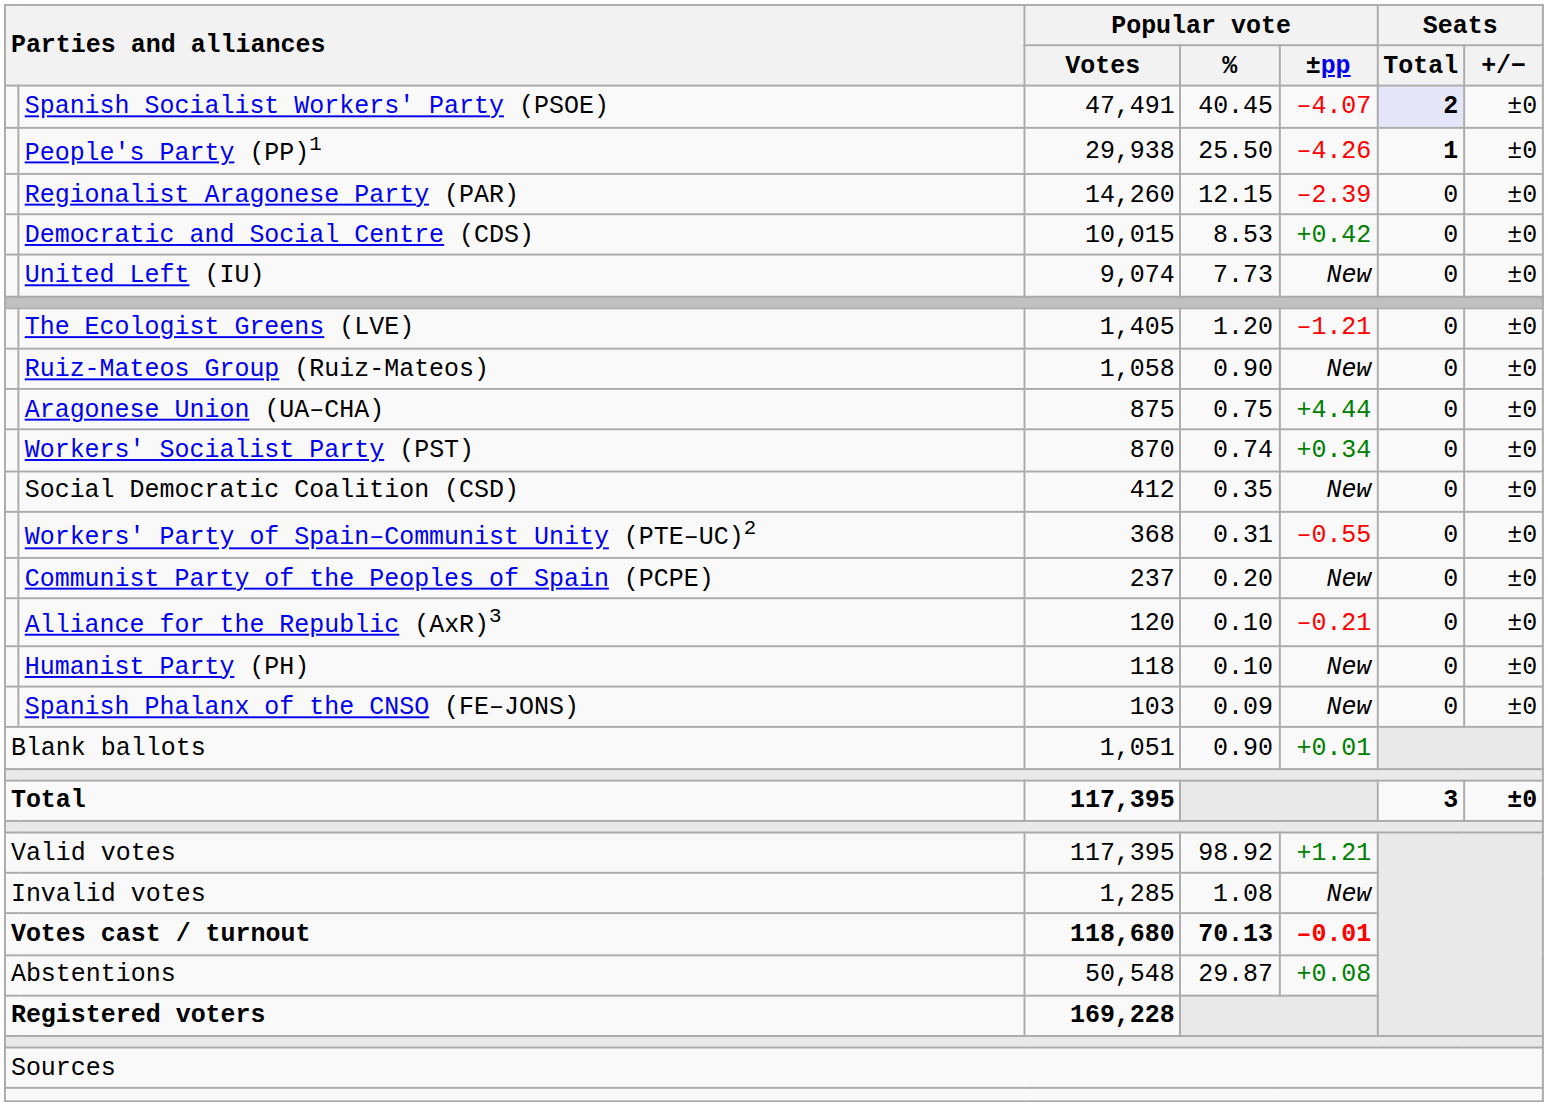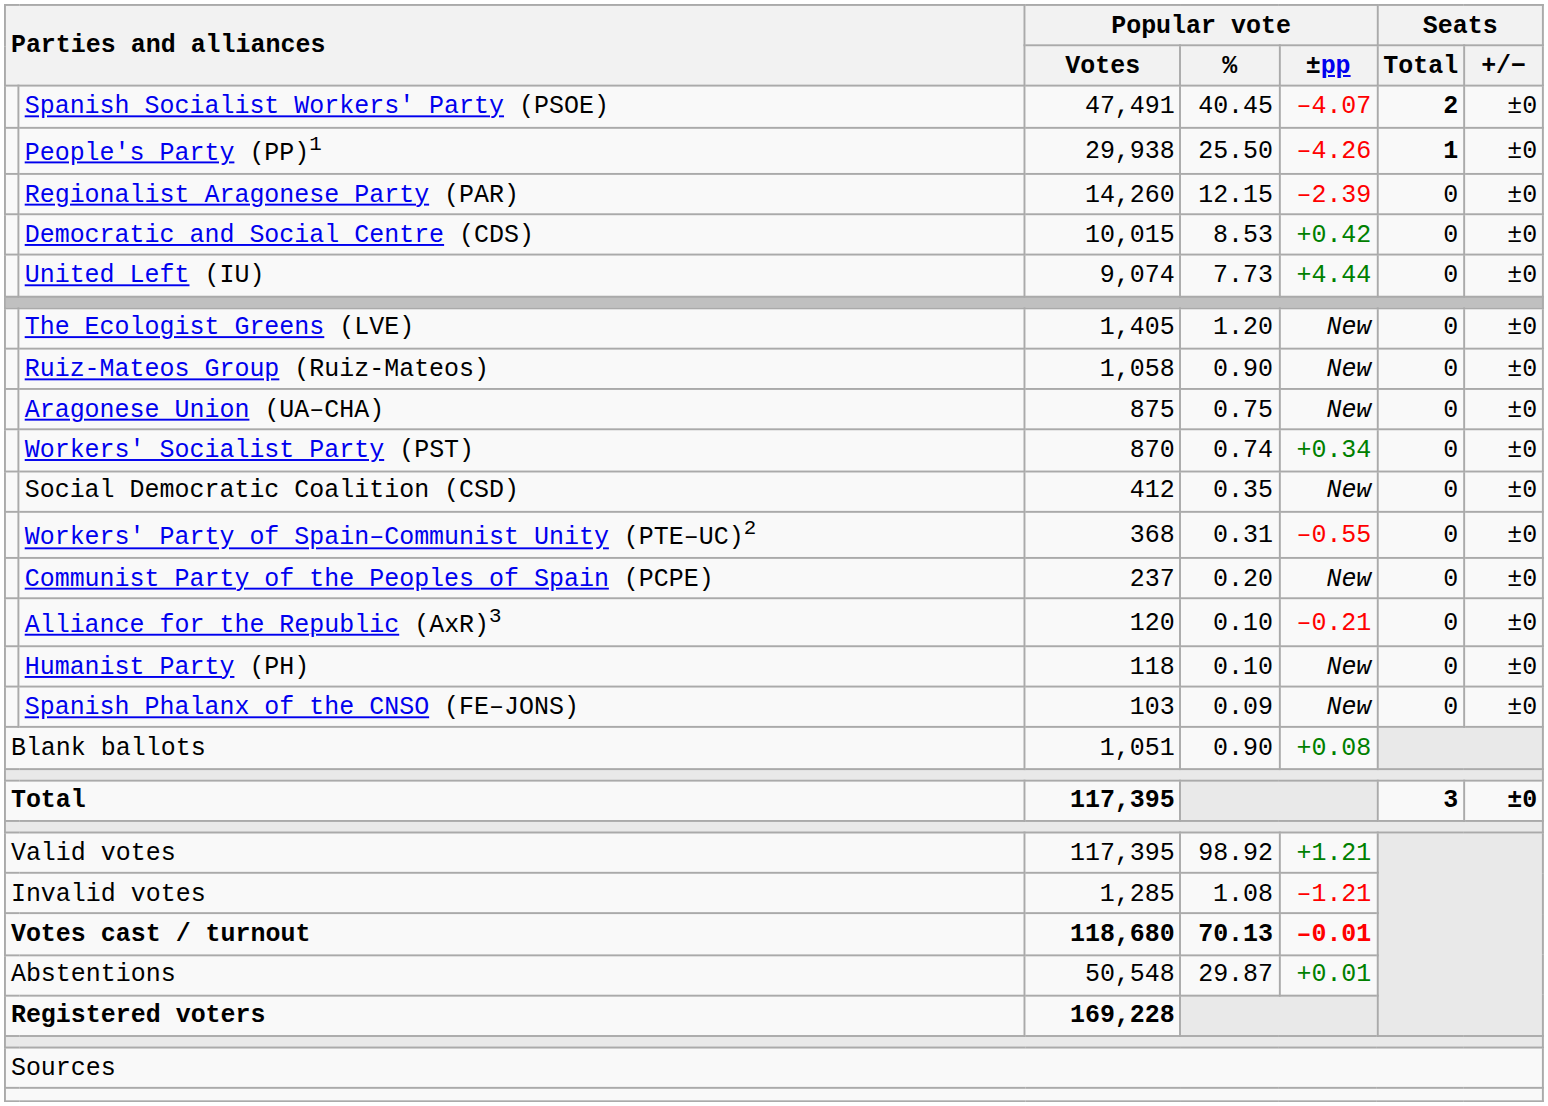(1451, 107) lavender background -> (1451, 107) no background
(1349, 276) New -> (1334, 276) +4.44
(1334, 328) –1.21 -> (1349, 328) New
(1334, 410) +4.44 -> (1349, 410) New
(1334, 748) +0.01 -> (1334, 748) +0.08
(1349, 894) New -> (1334, 894) –1.21
(1334, 975) +0.08 -> (1334, 975) +0.01
